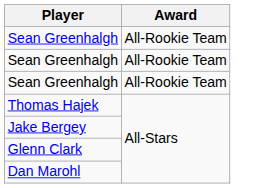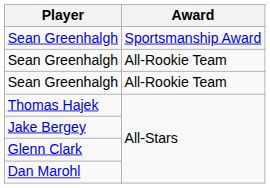(176, 37) All-Rookie Team -> (193, 37) Sportsmanship Award
